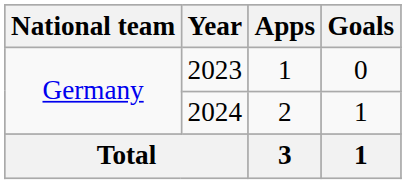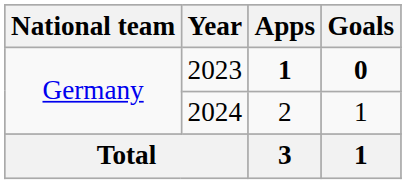(285, 69) normal -> (285, 69) bold
(361, 69) normal -> (361, 69) bold
